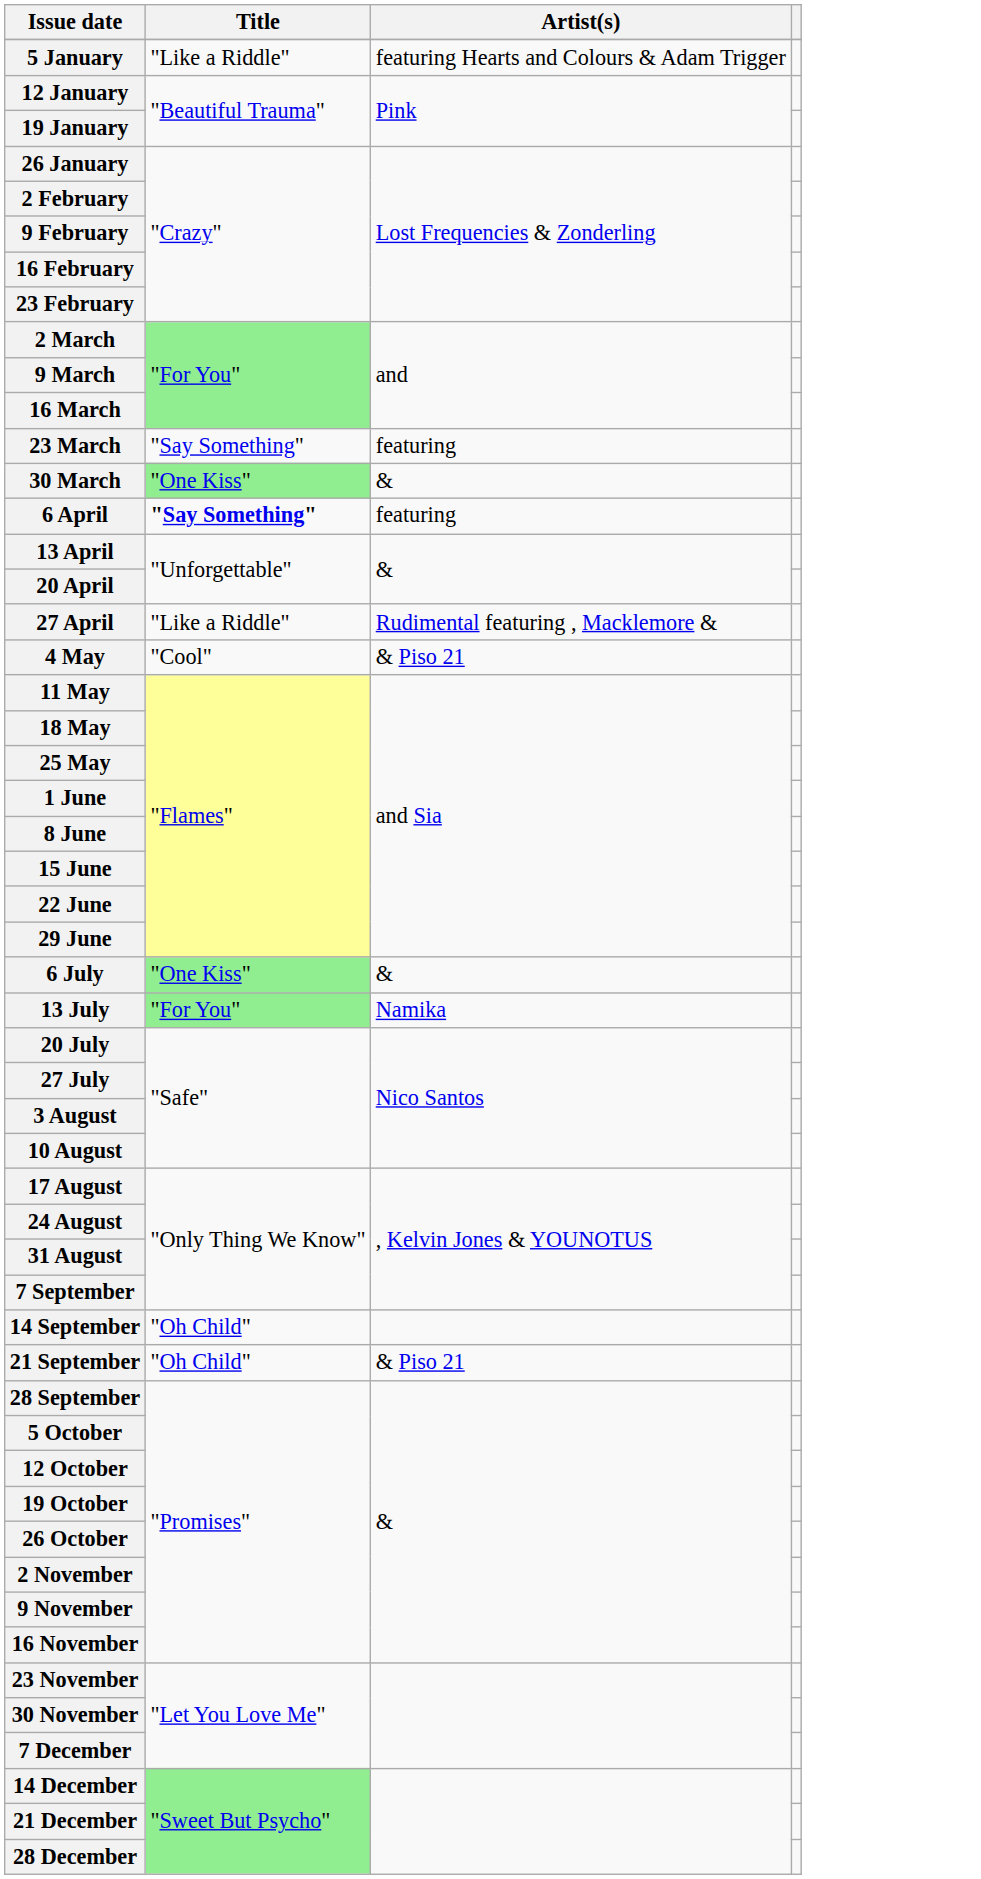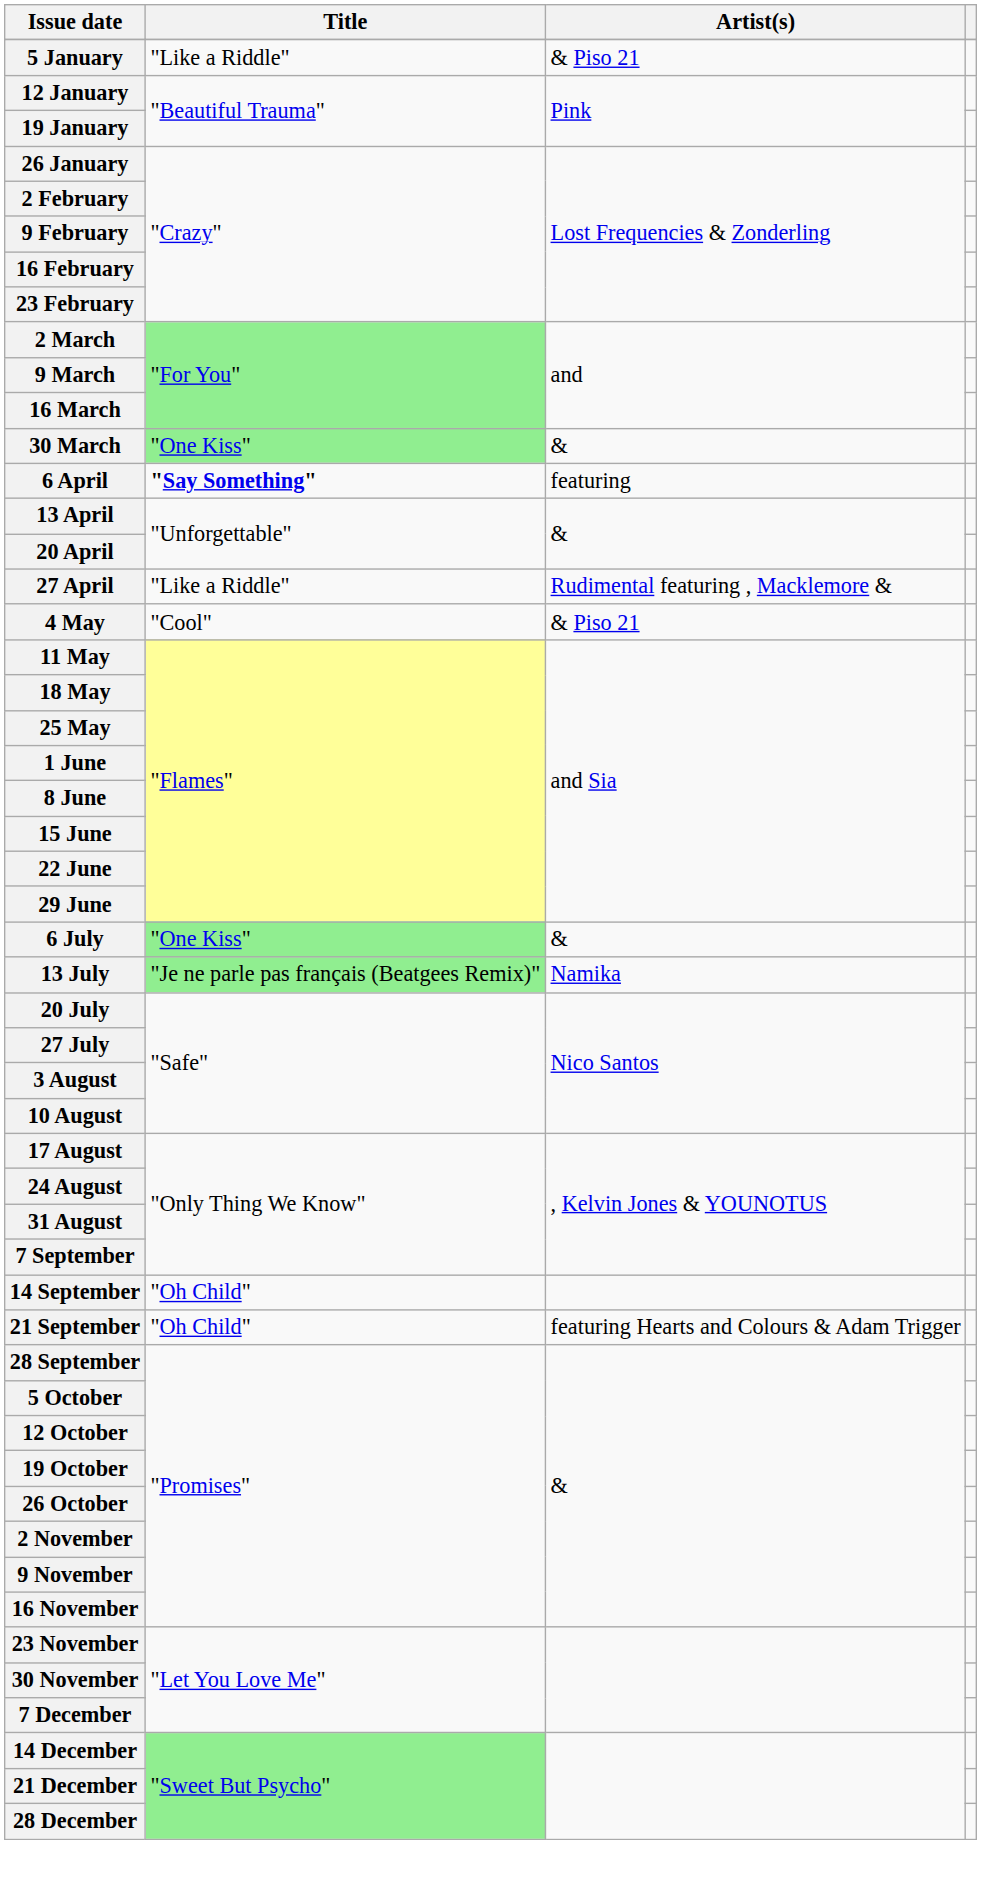(581, 57) featuring Hearts and Colours & Adam Trigger -> (595, 57) & Piso 21
- row: (75, 445)
(195, 1009) "For You" -> (345, 974) "Je ne parle pas français (Beatgees Remix)"
(420, 1362) & Piso 21 -> (756, 1327) featuring Hearts and Colours & Adam Trigger
